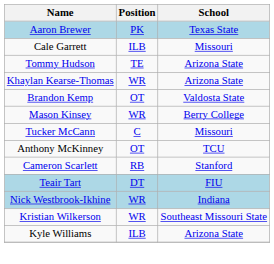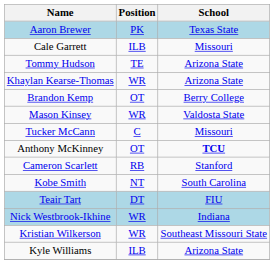(214, 98) Valdosta State -> (214, 98) Berry College
(214, 115) Berry College -> (214, 115) Valdosta State
(214, 149) normal -> (214, 149) bold
+ row: (60, 183)
